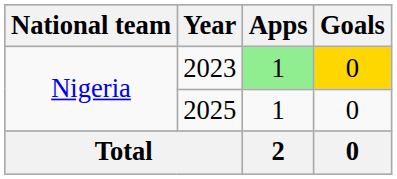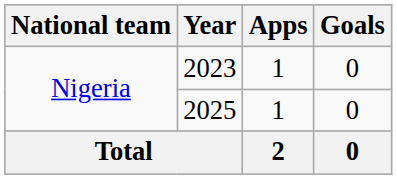(278, 67) lightgreen background -> (278, 67) no background
(352, 67) gold background -> (352, 67) no background
